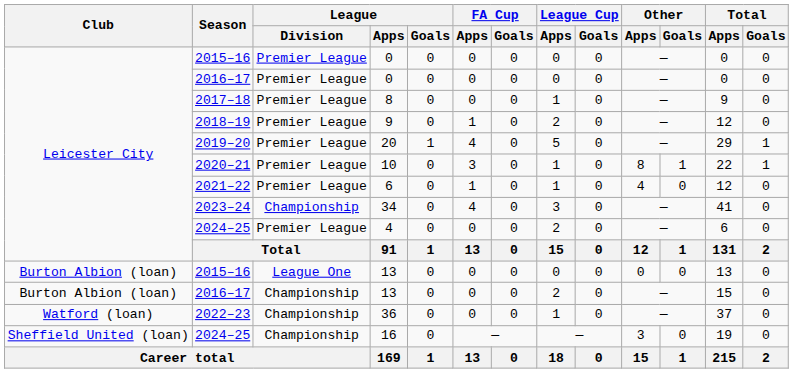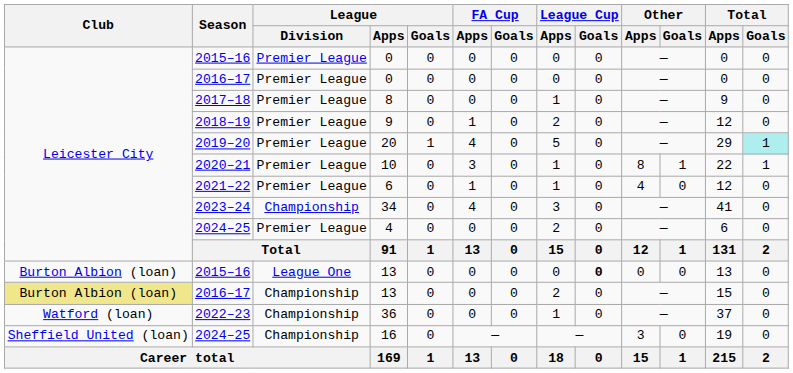(766, 144) no background -> (766, 144) paleturquoise background
(599, 272) normal -> (599, 272) bold
(98, 293) no background -> (98, 293) khaki background
